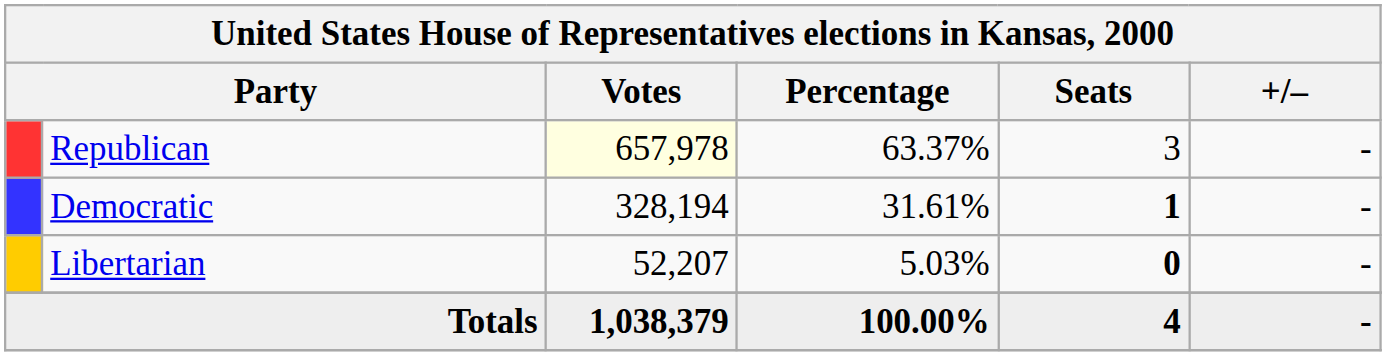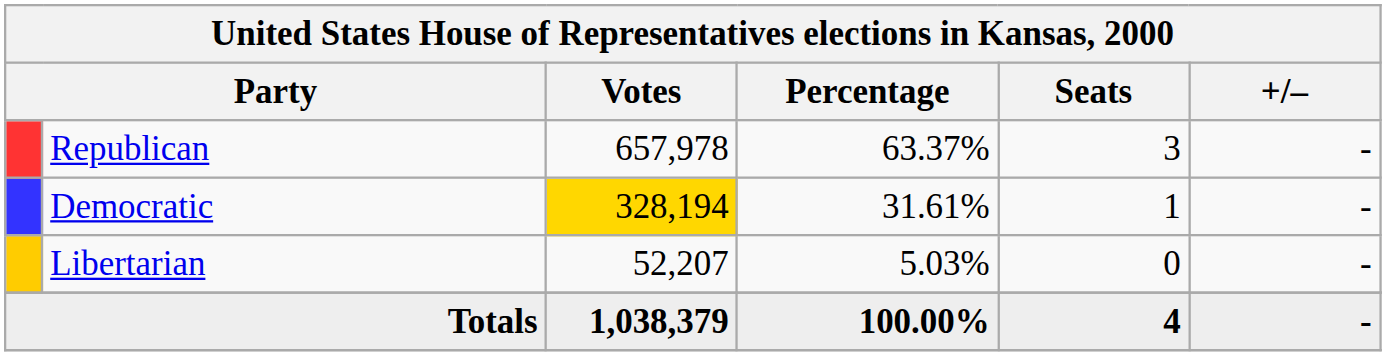(672, 148) lightyellow background -> (672, 148) no background
(672, 206) no background -> (672, 206) gold background
(1172, 206) bold -> (1172, 206) normal
(1172, 264) bold -> (1172, 264) normal
